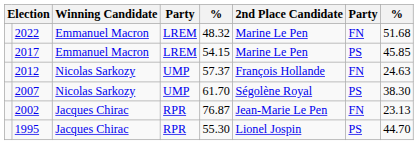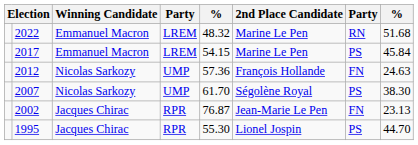(356, 33) FN -> (357, 33) RN
(397, 52) 45.85 -> (397, 52) 45.84
(216, 71) 57.37 -> (216, 71) 57.36
